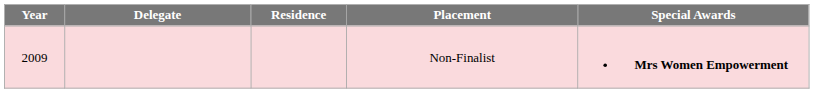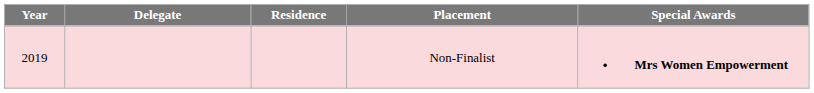(34, 57) 2009 -> (34, 57) 2019
